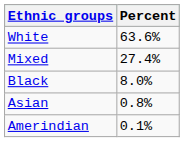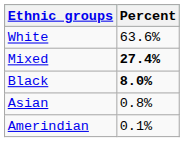(140, 60) normal -> (140, 60) bold
(136, 82) normal -> (136, 82) bold
